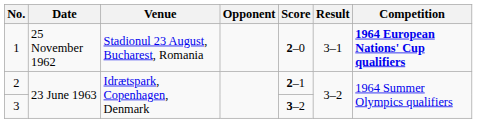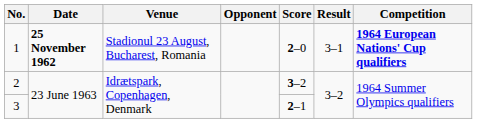(57, 47) normal -> (58, 47) bold
(296, 83) 2–1 -> (297, 83) 3–2
(296, 106) 3–2 -> (297, 106) 2–1
